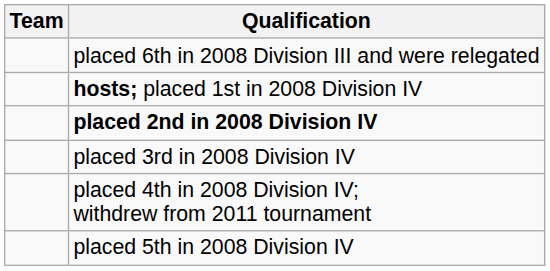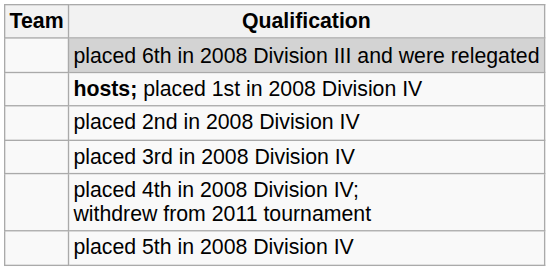(306, 55) no background -> (306, 55) lightgrey background
(225, 122) bold -> (217, 122) normal
